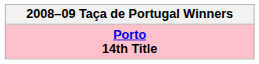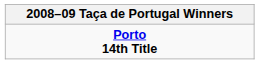(130, 41) pink background -> (130, 41) no background
